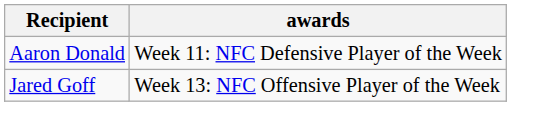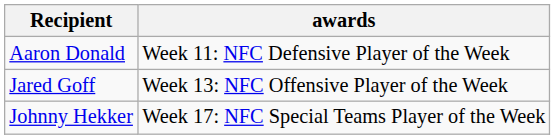+ row: (71, 117)
